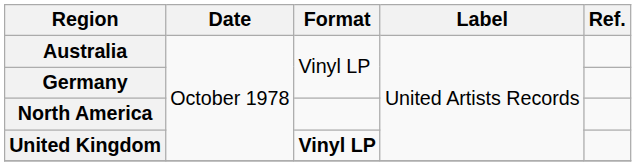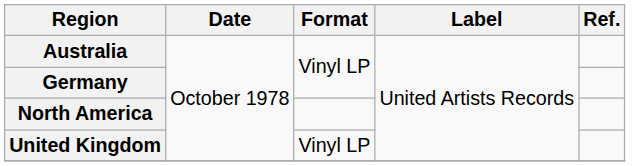(337, 144) bold -> (334, 144) normal
